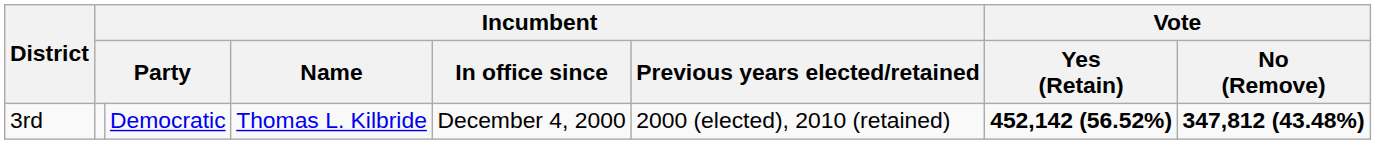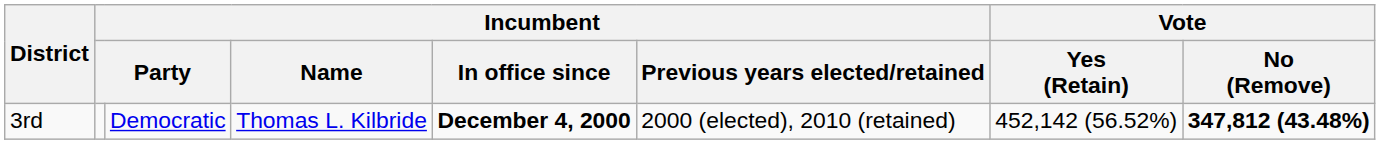(532, 120) normal -> (534, 120) bold
(1081, 120) bold -> (1086, 120) normal
